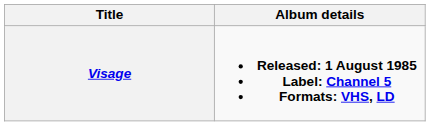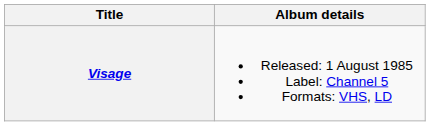(320, 81) bold -> (320, 81) normal
